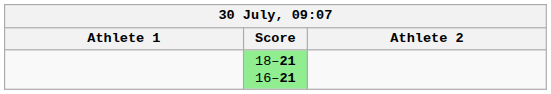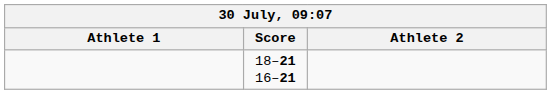(275, 69) lightgreen background -> (275, 69) no background
